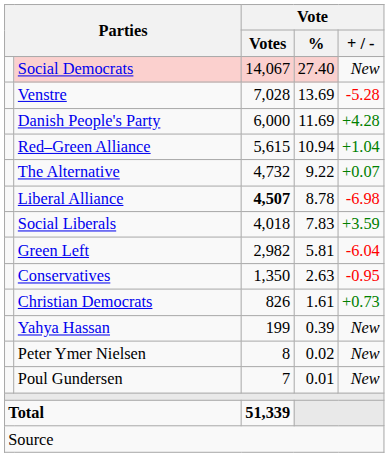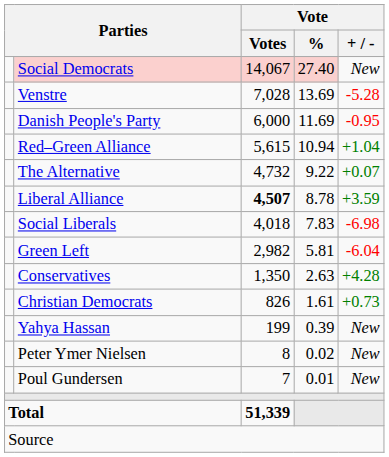(361, 120) +4.28 -> (363, 120) -0.95
(363, 198) -6.98 -> (361, 198) +3.59
(361, 224) +3.59 -> (363, 224) -6.98
(363, 276) -0.95 -> (361, 276) +4.28
